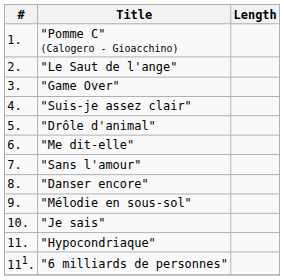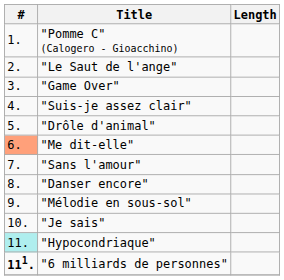(15, 145) no background -> (15, 145) lightsalmon background
(18, 242) no background -> (18, 242) paleturquoise background
(21, 263) normal -> (21, 263) bold
